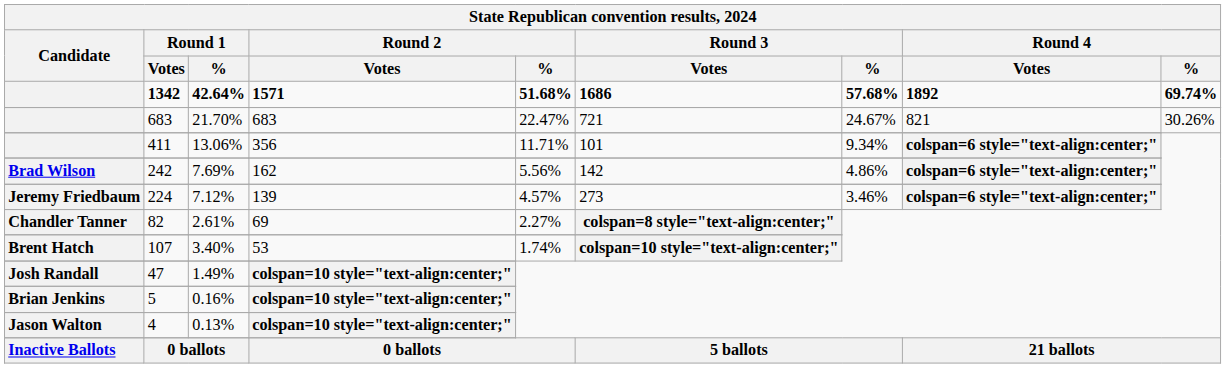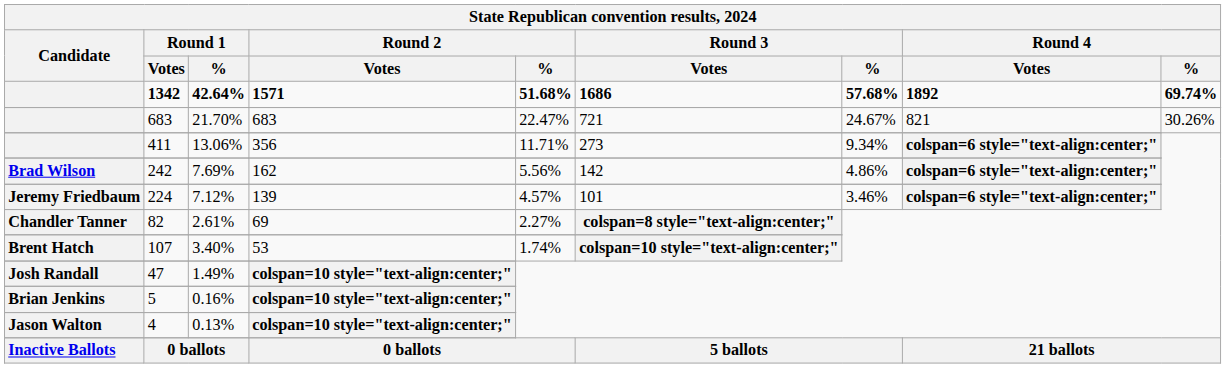(591, 145) 101 -> (591, 145) 273
(591, 196) 273 -> (591, 196) 101
